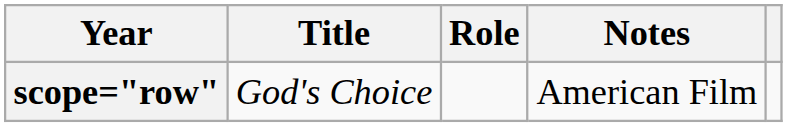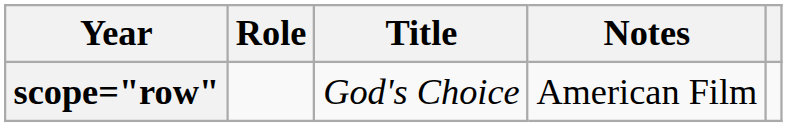columns swapped: (334, 33) <-> (484, 33)
